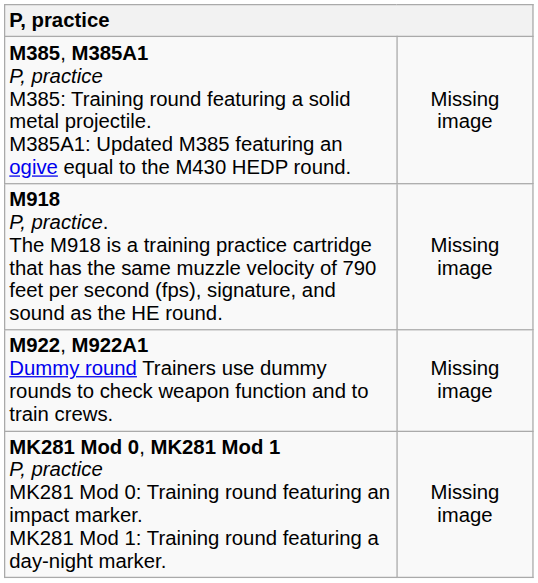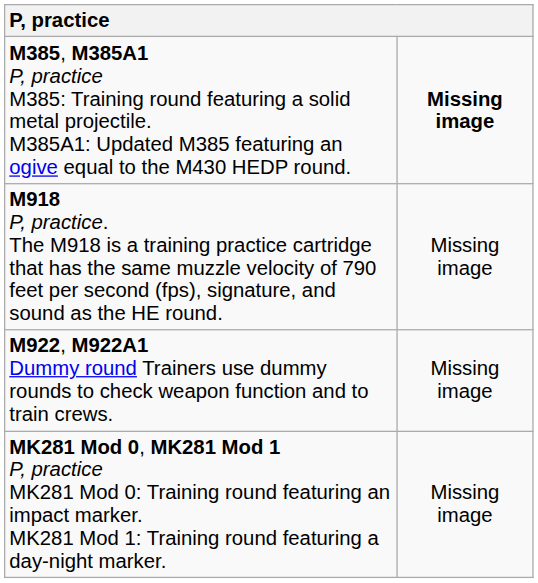(465, 109) normal -> (465, 109) bold
